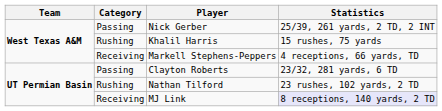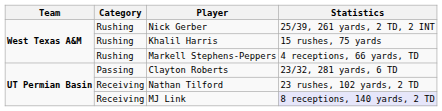(115, 27) Passing -> (115, 27) Rushing
(120, 56) Receiving -> (115, 56) Rushing
(115, 84) Rushing -> (120, 84) Receiving
